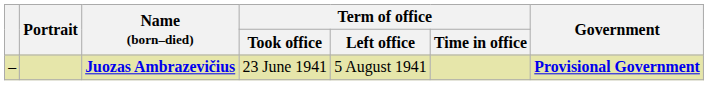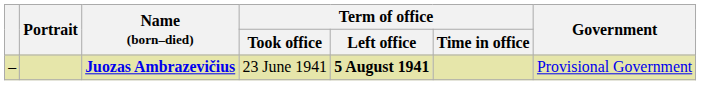(381, 67) normal -> (382, 67) bold
(617, 67) bold -> (615, 67) normal
